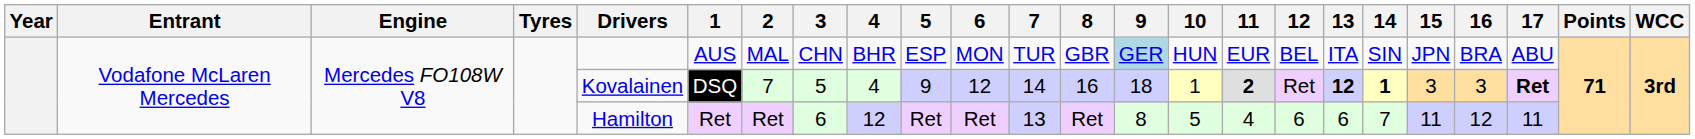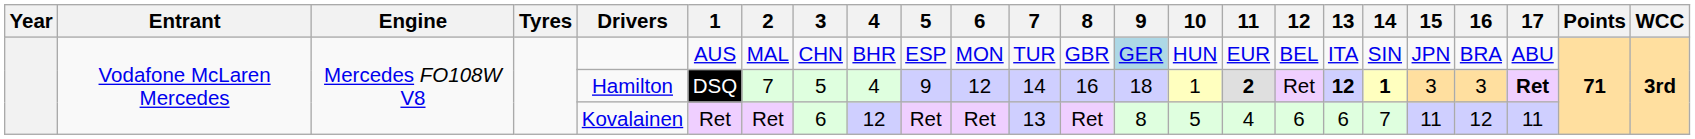(633, 86) Kovalainen -> (633, 86) Hamilton
(633, 119) Hamilton -> (633, 119) Kovalainen
